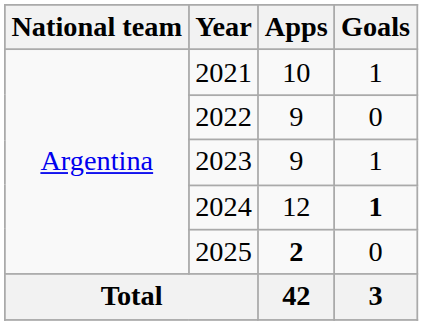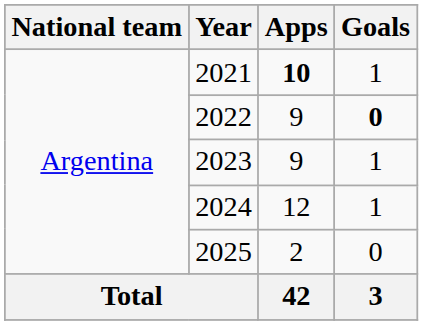(296, 71) normal -> (296, 71) bold
(376, 116) normal -> (376, 116) bold
(376, 206) bold -> (376, 206) normal
(296, 251) bold -> (296, 251) normal
